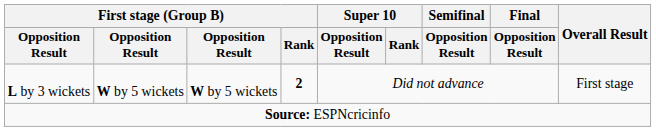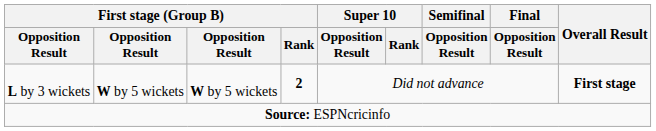(605, 84) normal -> (605, 84) bold
